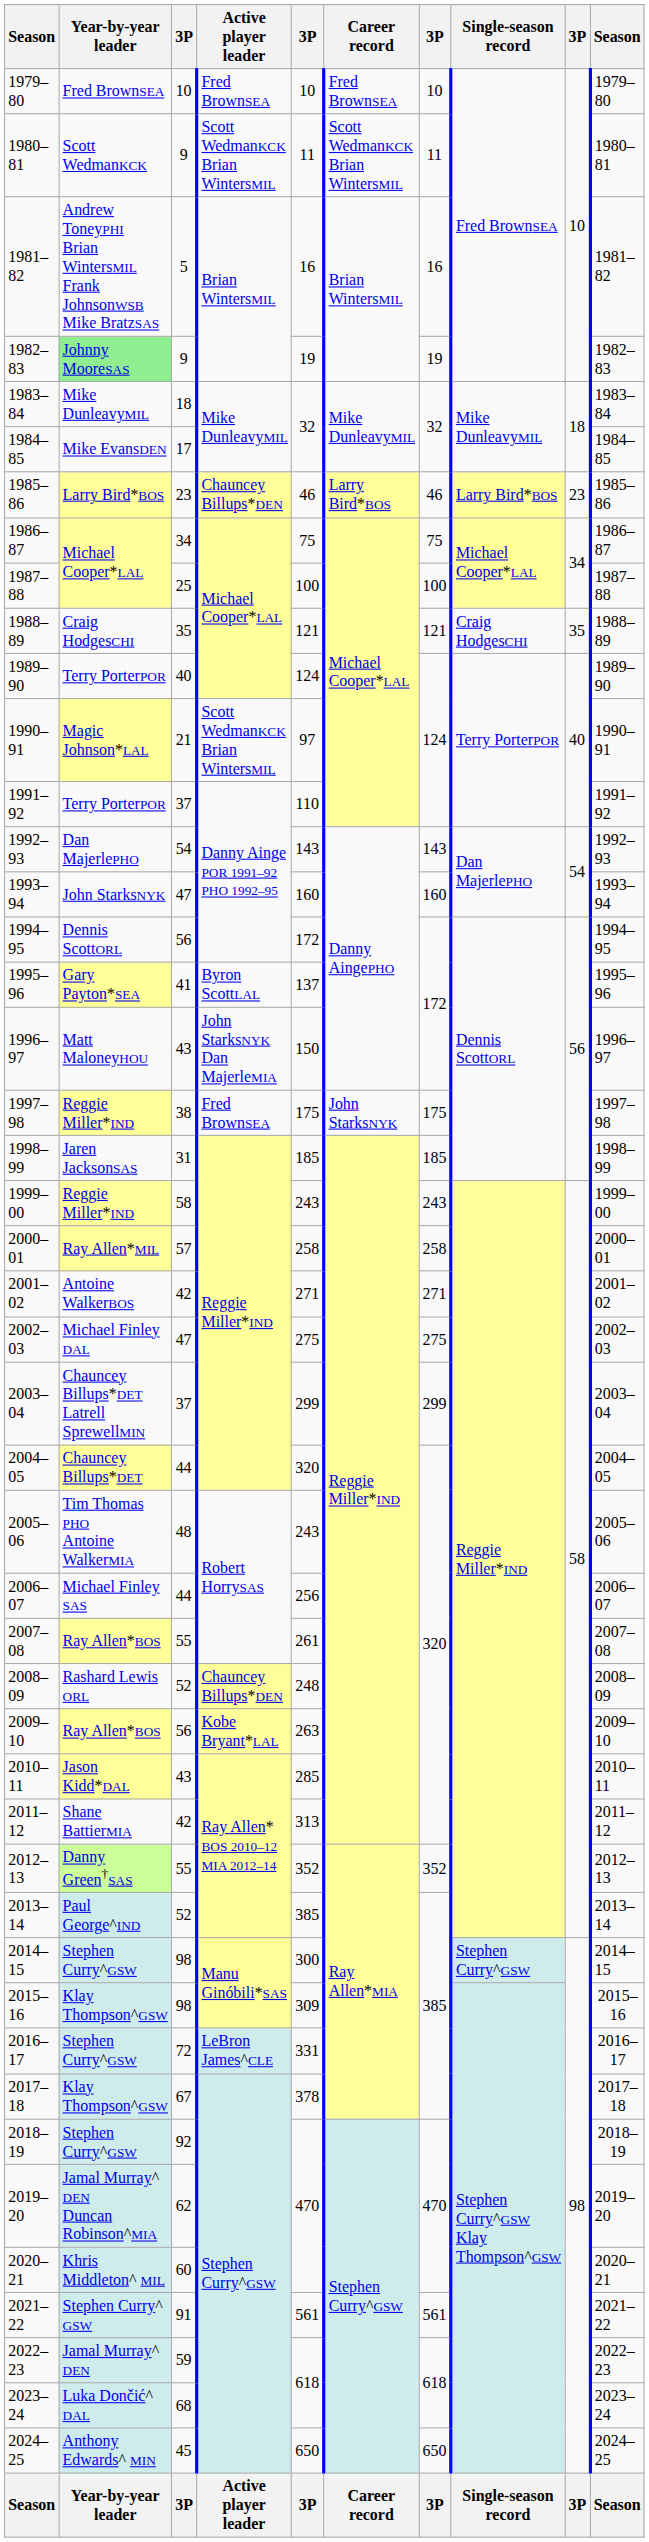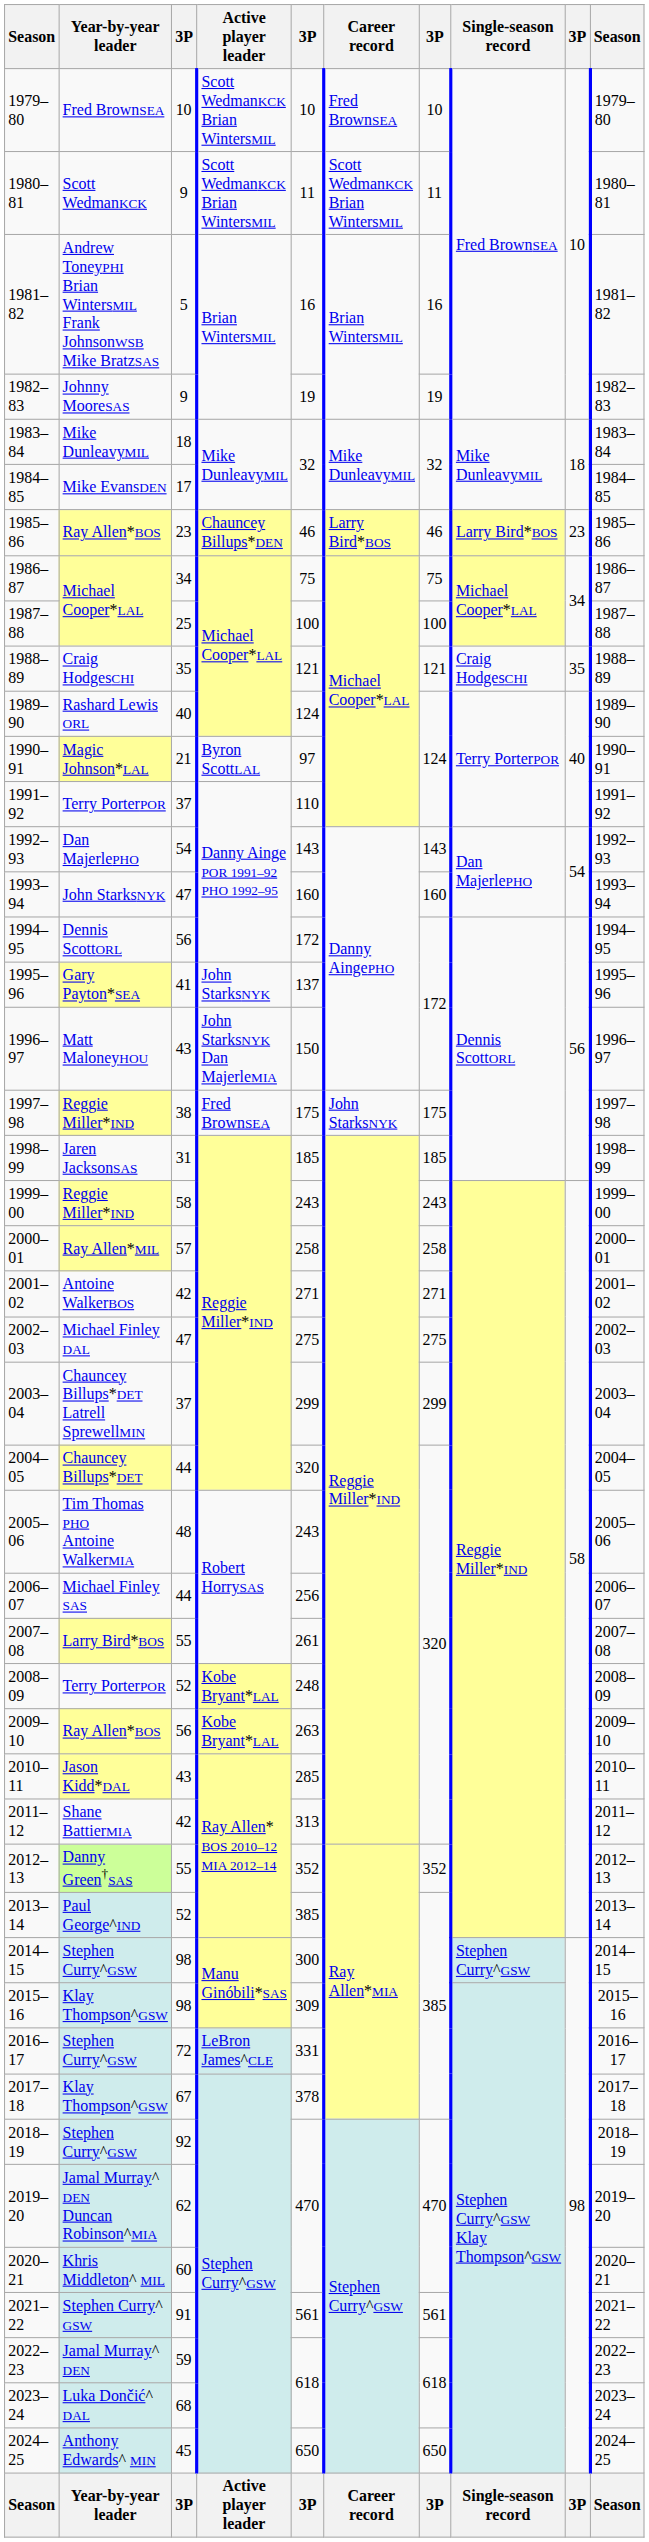(236, 91) Fred BrownSEA -> (244, 110) Scott WedmanKCK Brian WintersMIL
(96, 359) lightgreen background -> (96, 397) no background
(113, 495) Larry Bird*BOS -> (112, 532) Ray Allen*BOS
(114, 675) Terry PorterPOR -> (110, 713) Rashard Lewis ORL
(244, 739) Scott WedmanKCK Brian WintersMIL -> (231, 758) Byron ScottLAL
(231, 984) Byron ScottLAL -> (236, 984) John StarksNYK
(112, 1640) Ray Allen*BOS -> (113, 1640) Larry Bird*BOS
(110, 1686) Rashard Lewis ORL -> (114, 1686) Terry PorterPOR
(242, 1686) Chauncey Billups*DEN -> (240, 1686) Kobe Bryant*LAL
